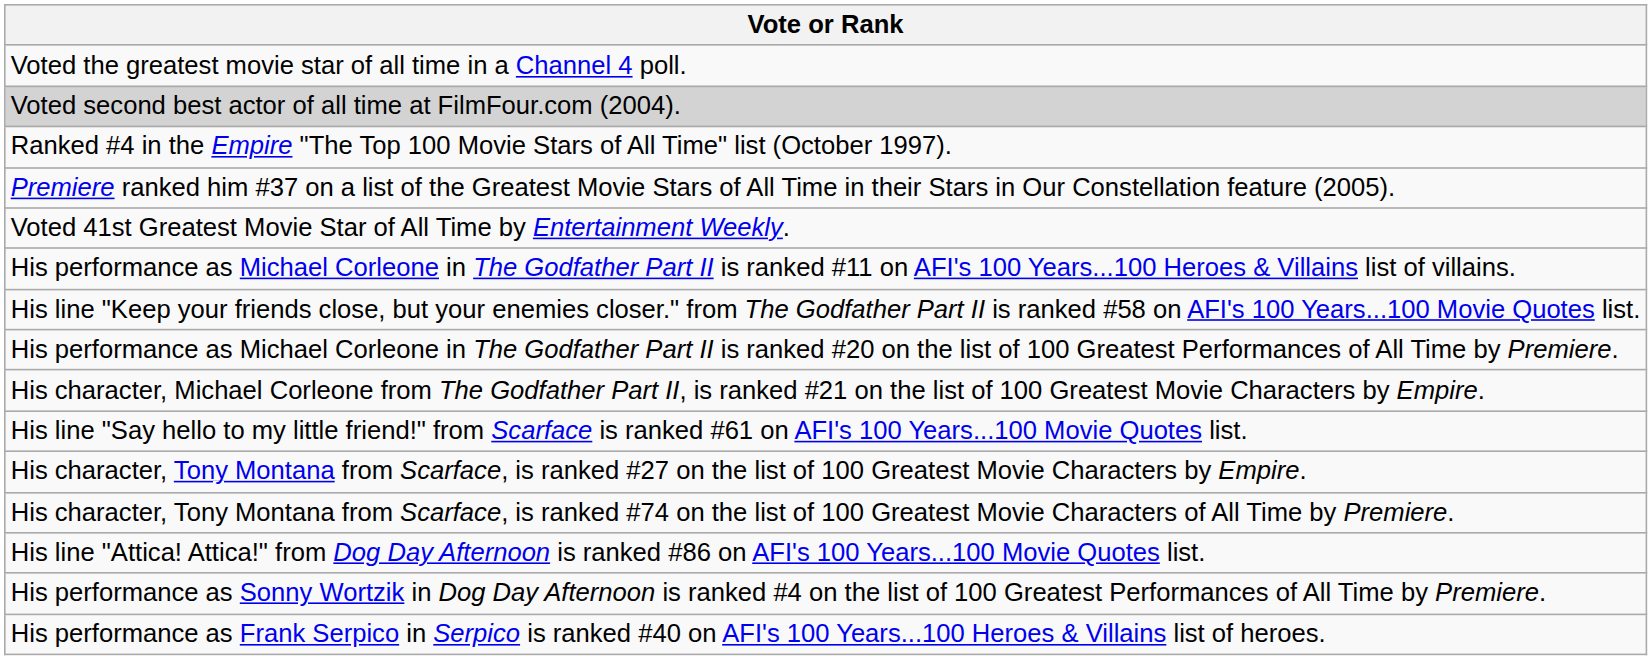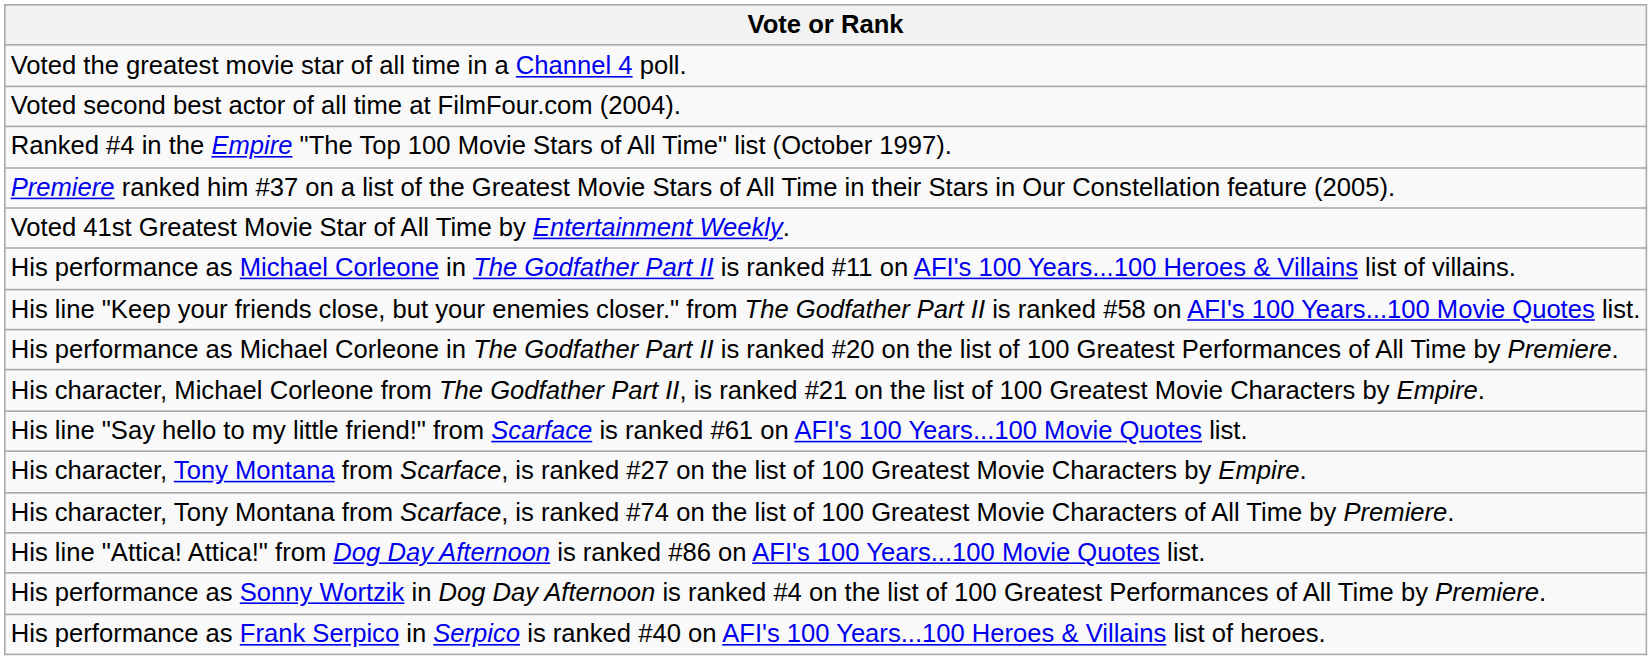(346, 106) lightgrey background -> (346, 106) no background
